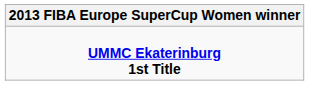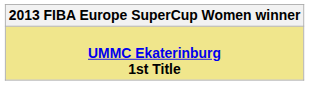(155, 61) no background -> (155, 61) khaki background
